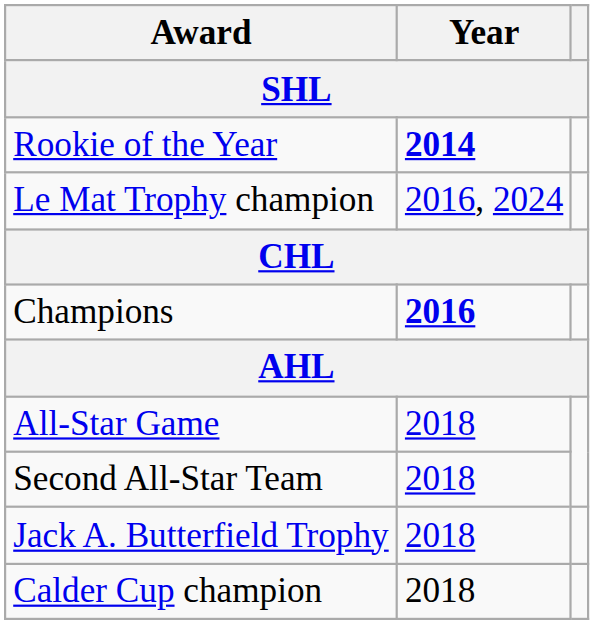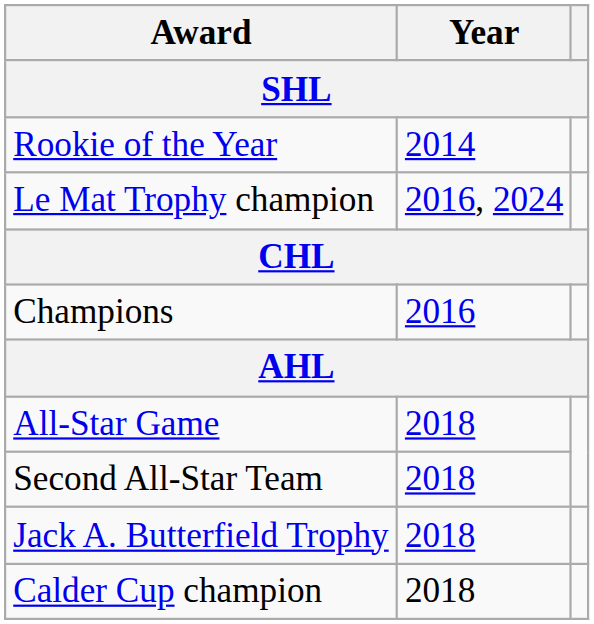(440, 144) bold -> (440, 144) normal
(440, 311) bold -> (440, 311) normal
